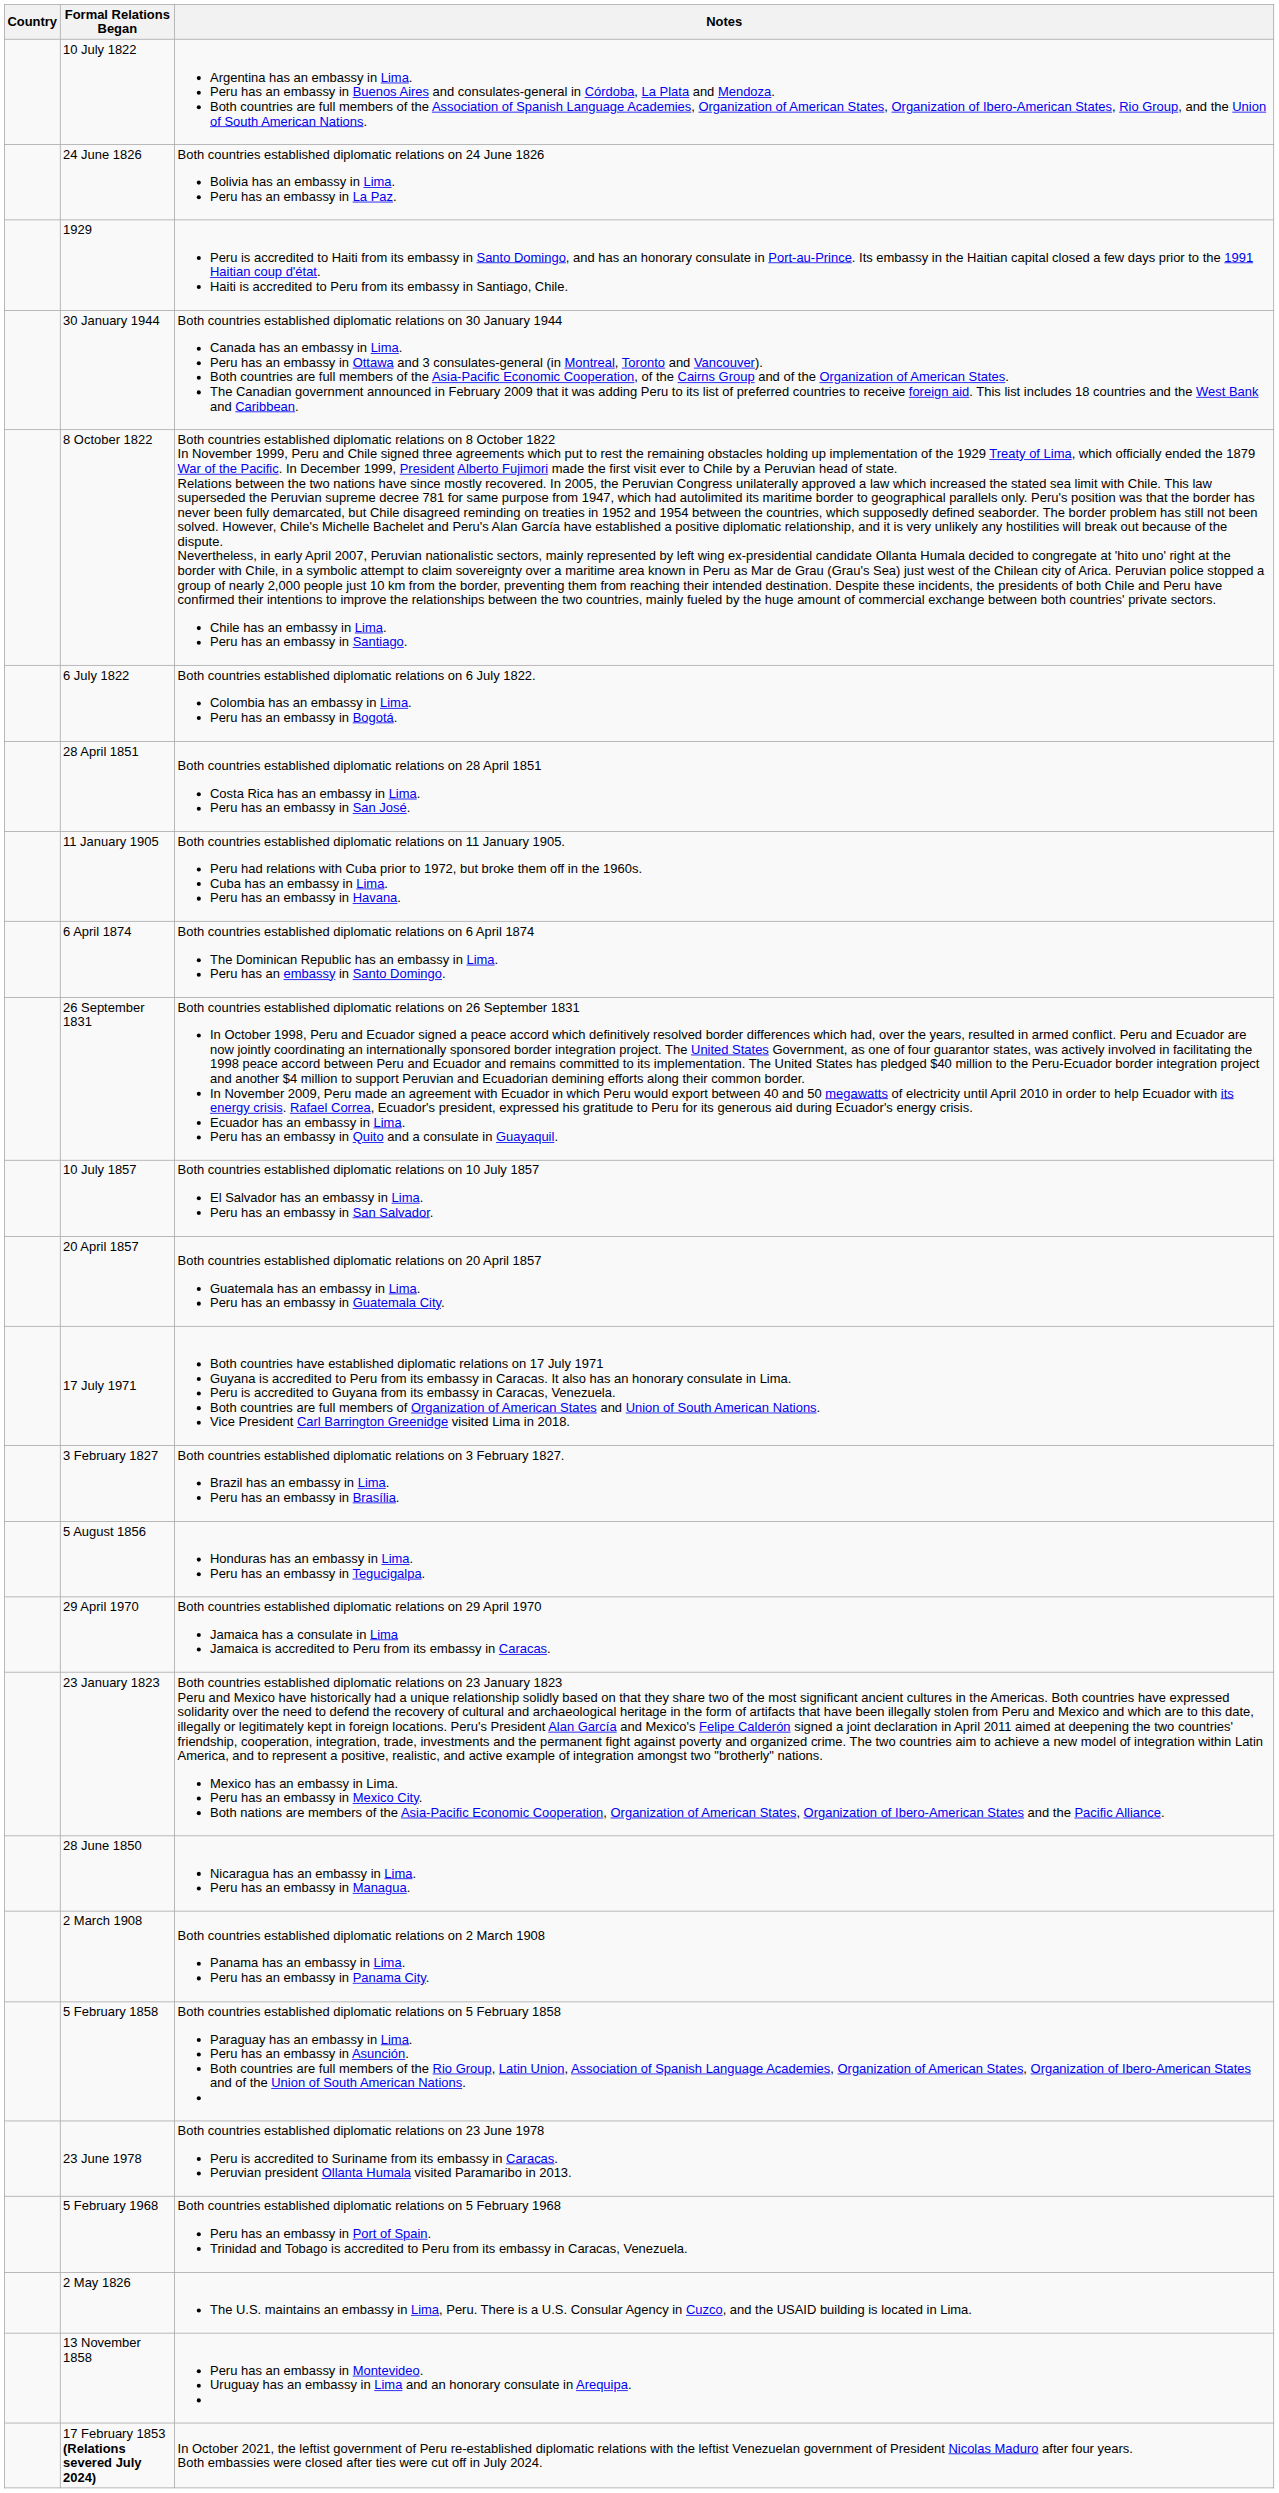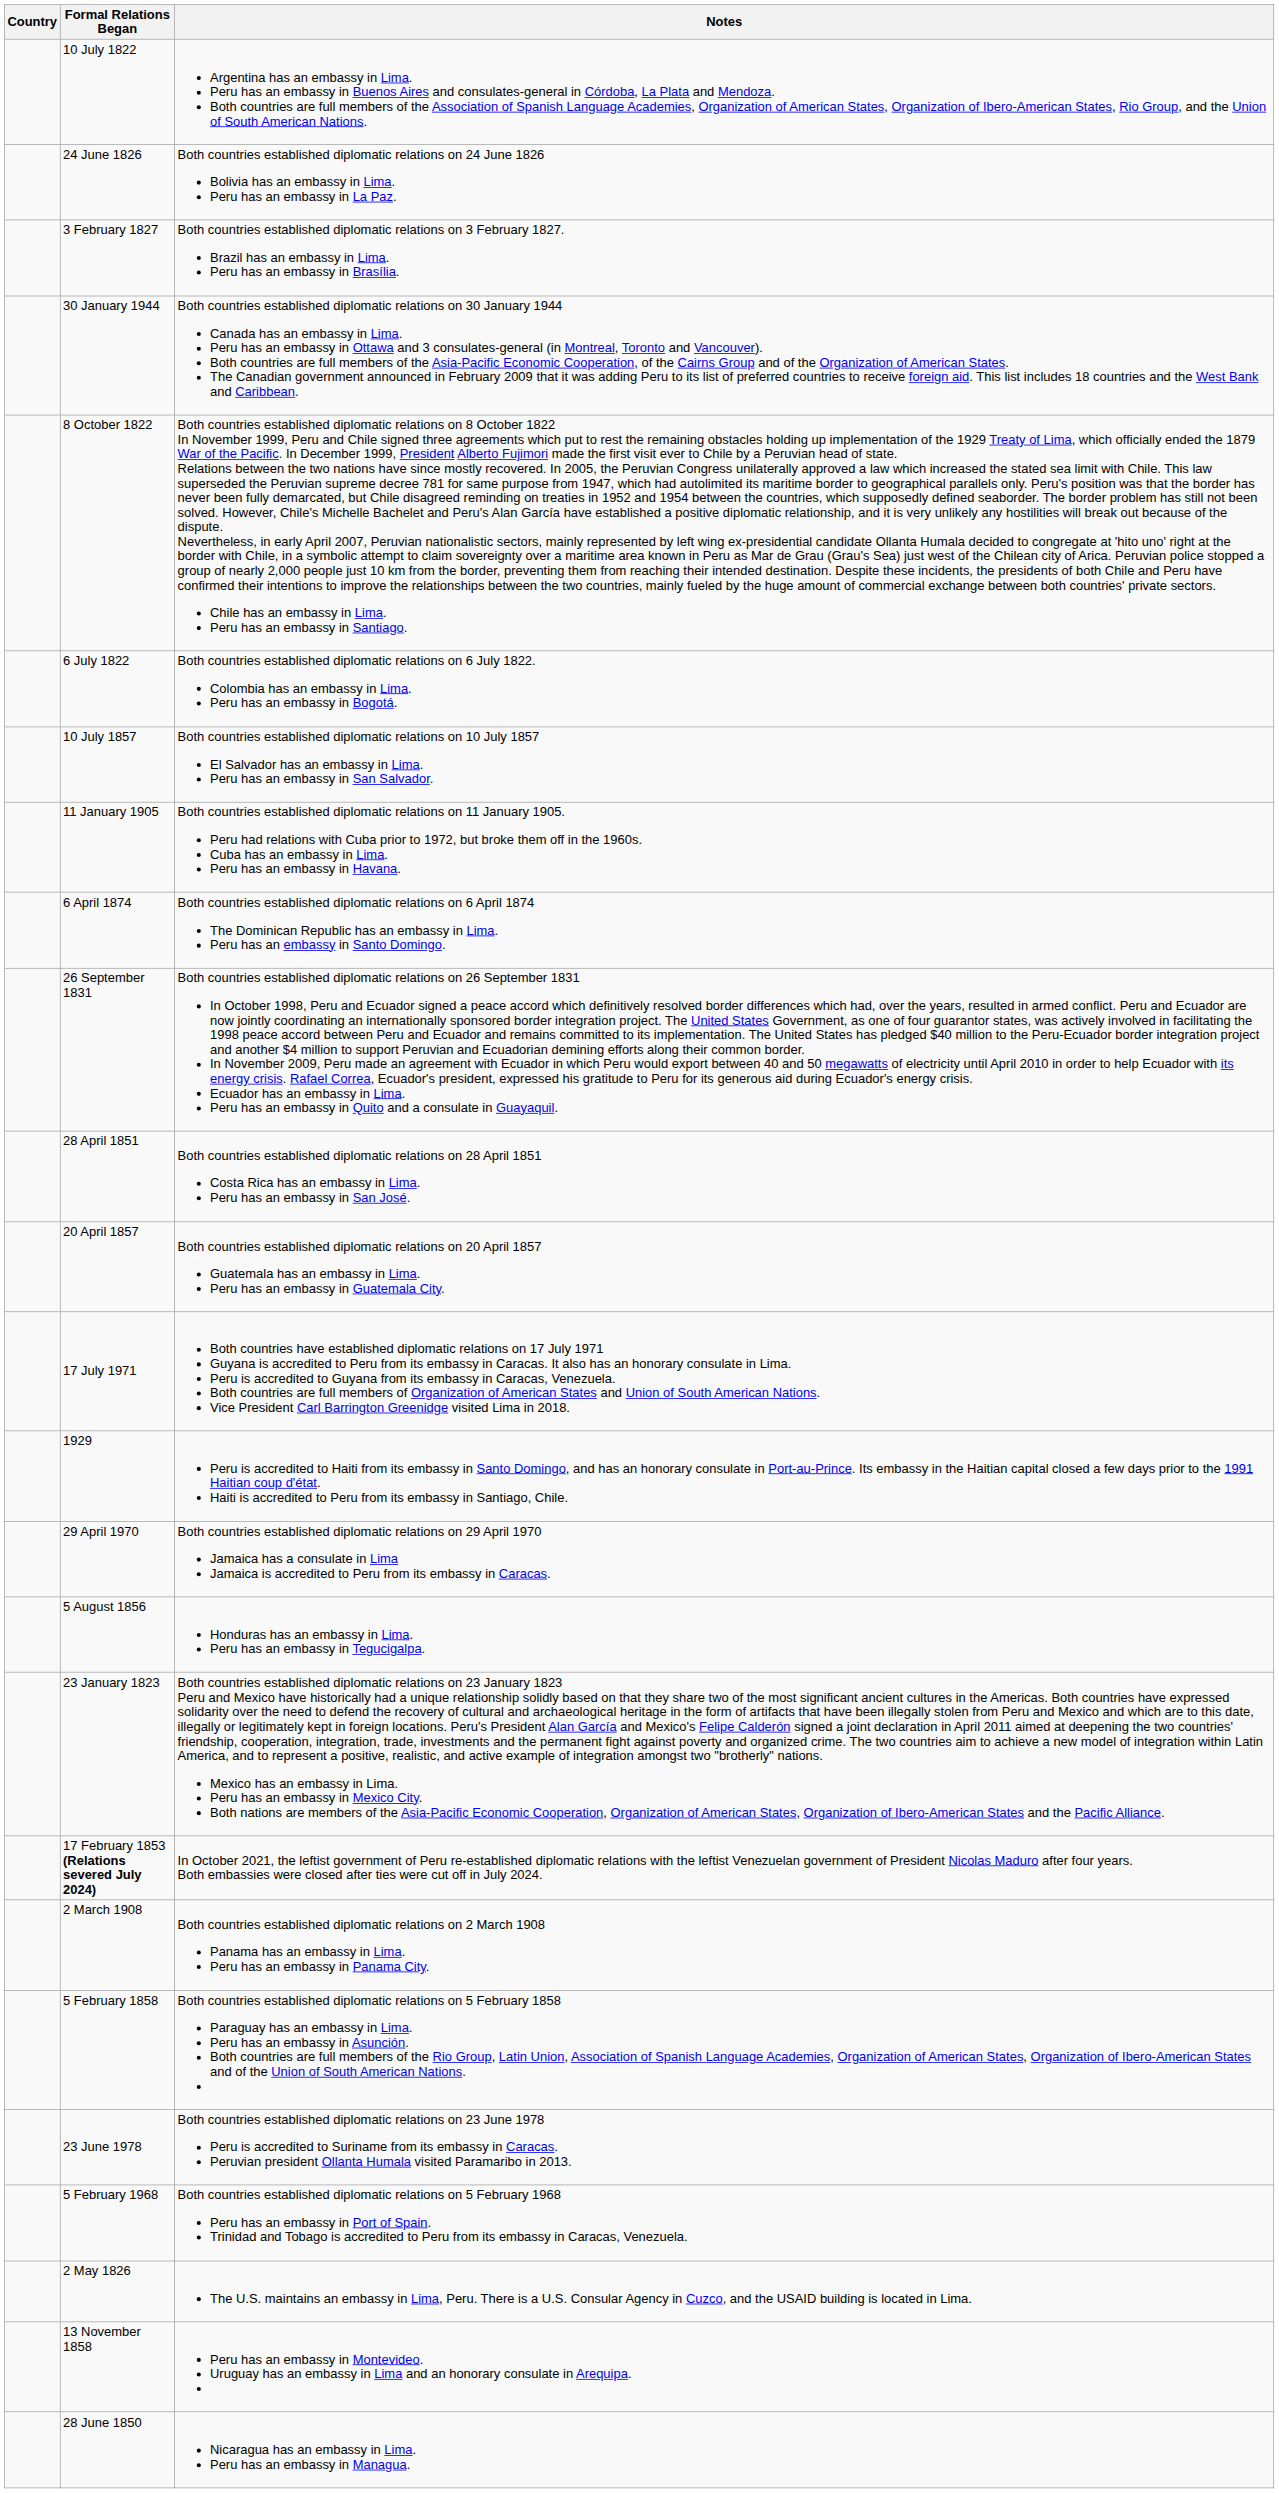rows swapped: (111, 1455) <-> (77, 230)
rows swapped: (101, 751) <-> (100, 1170)
rows swapped: (104, 1531) <-> (101, 1607)
rows swapped: (102, 1845) <-> (114, 2455)
